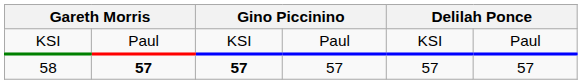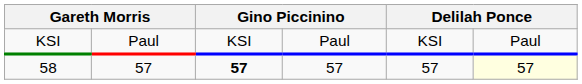(144, 67) bold -> (144, 67) normal
(525, 67) no background -> (525, 67) lightyellow background
